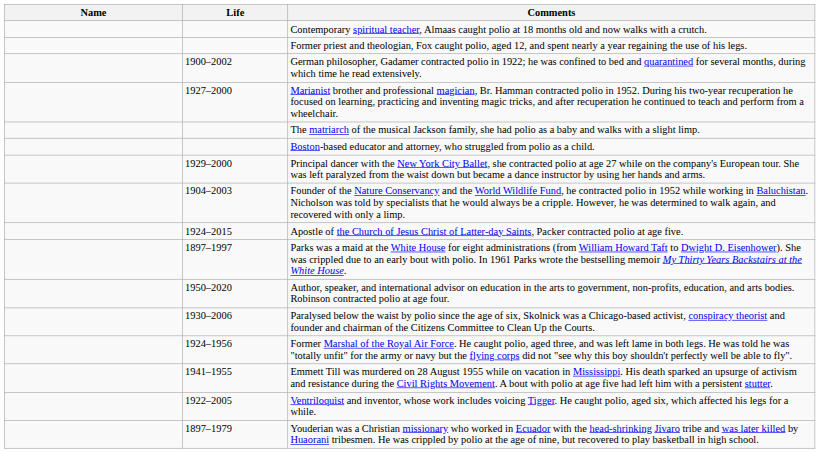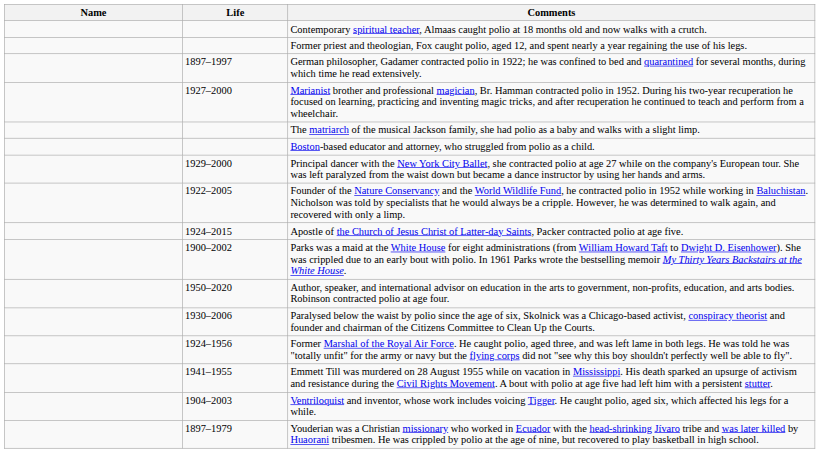(208, 62) 1900–2002 -> (208, 62) 1897–1997
(208, 191) 1904–2003 -> (208, 191) 1922–2005
(208, 247) 1897–1997 -> (208, 247) 1900–2002
(208, 400) 1922–2005 -> (208, 400) 1904–2003
